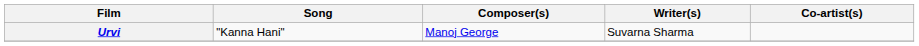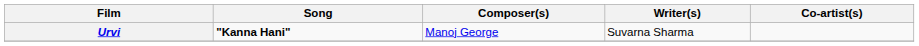(250, 31) normal -> (253, 31) bold
